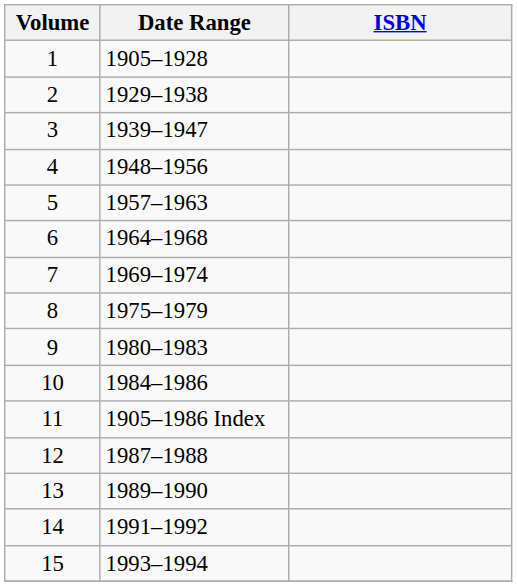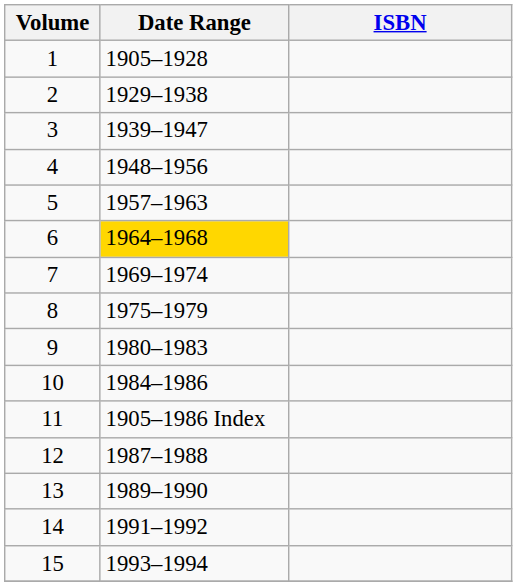(157, 238) no background -> (157, 238) gold background
